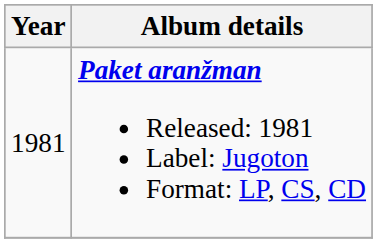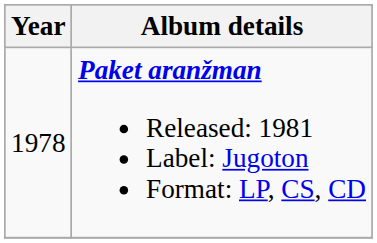(38, 142) 1981 -> (38, 142) 1978
